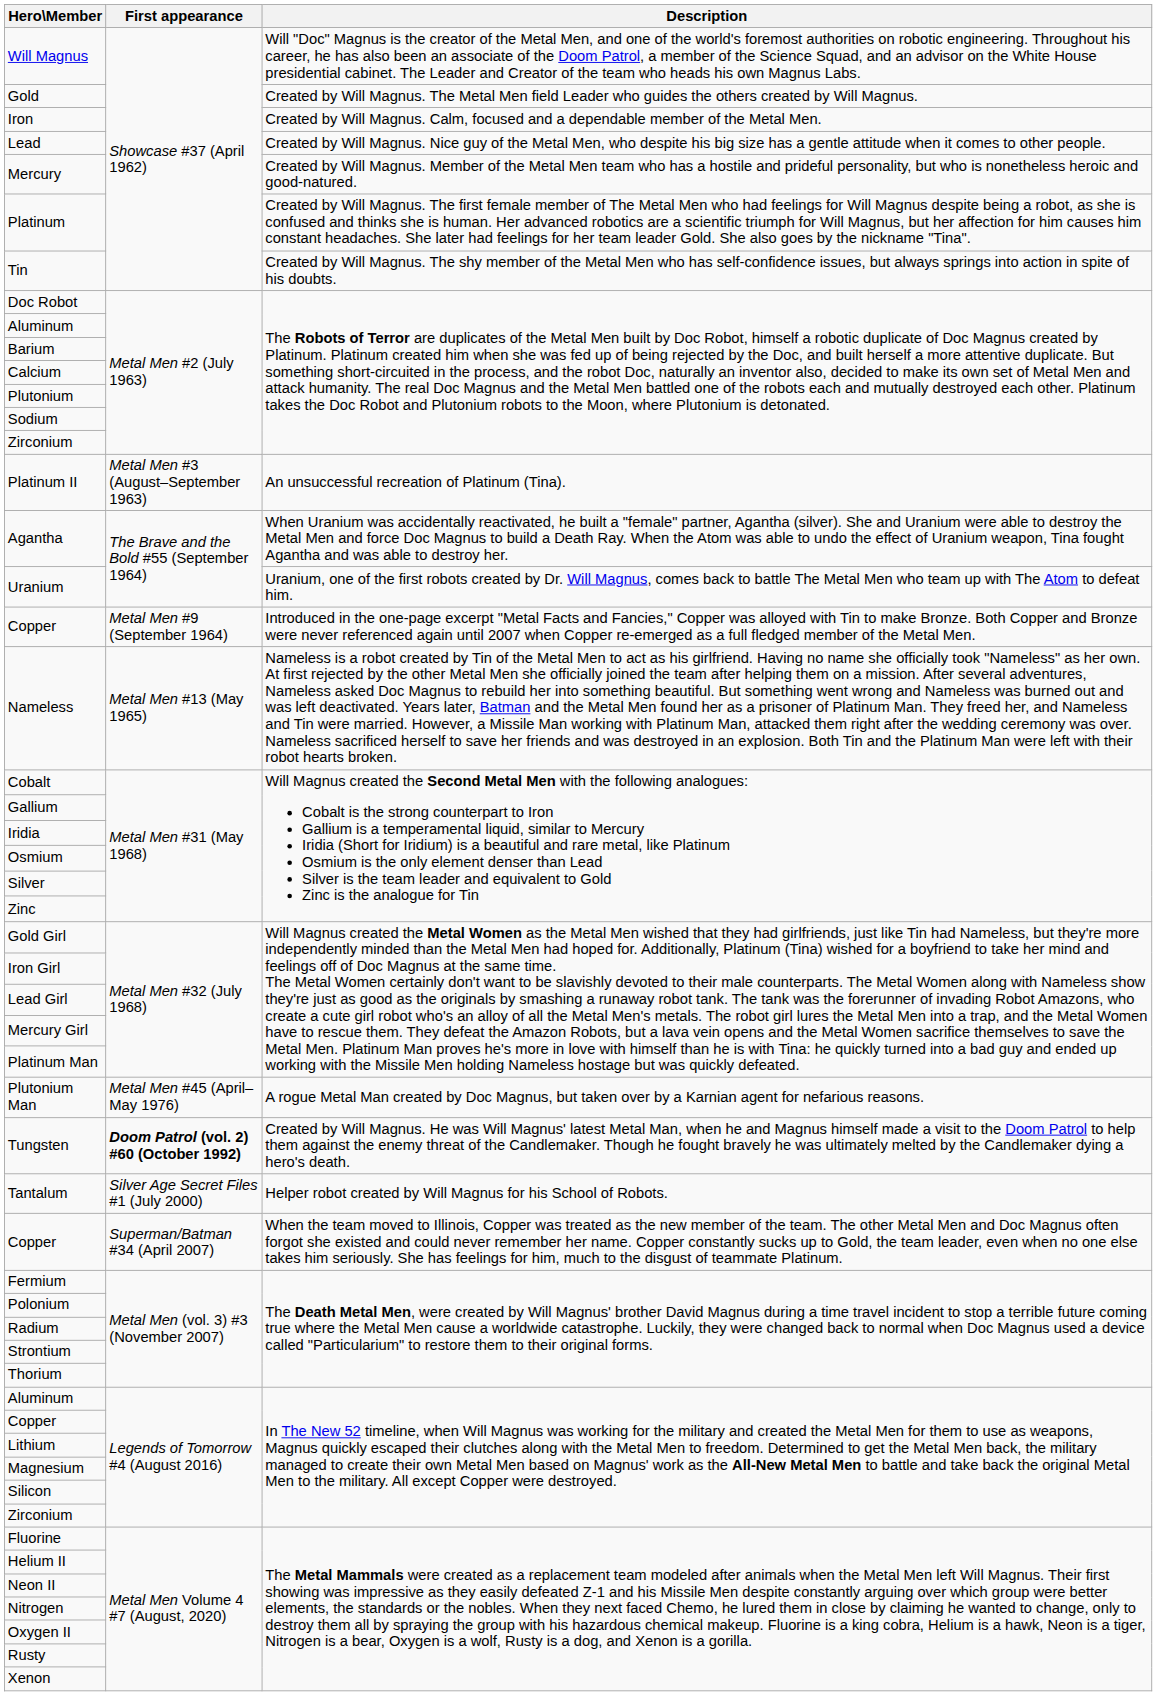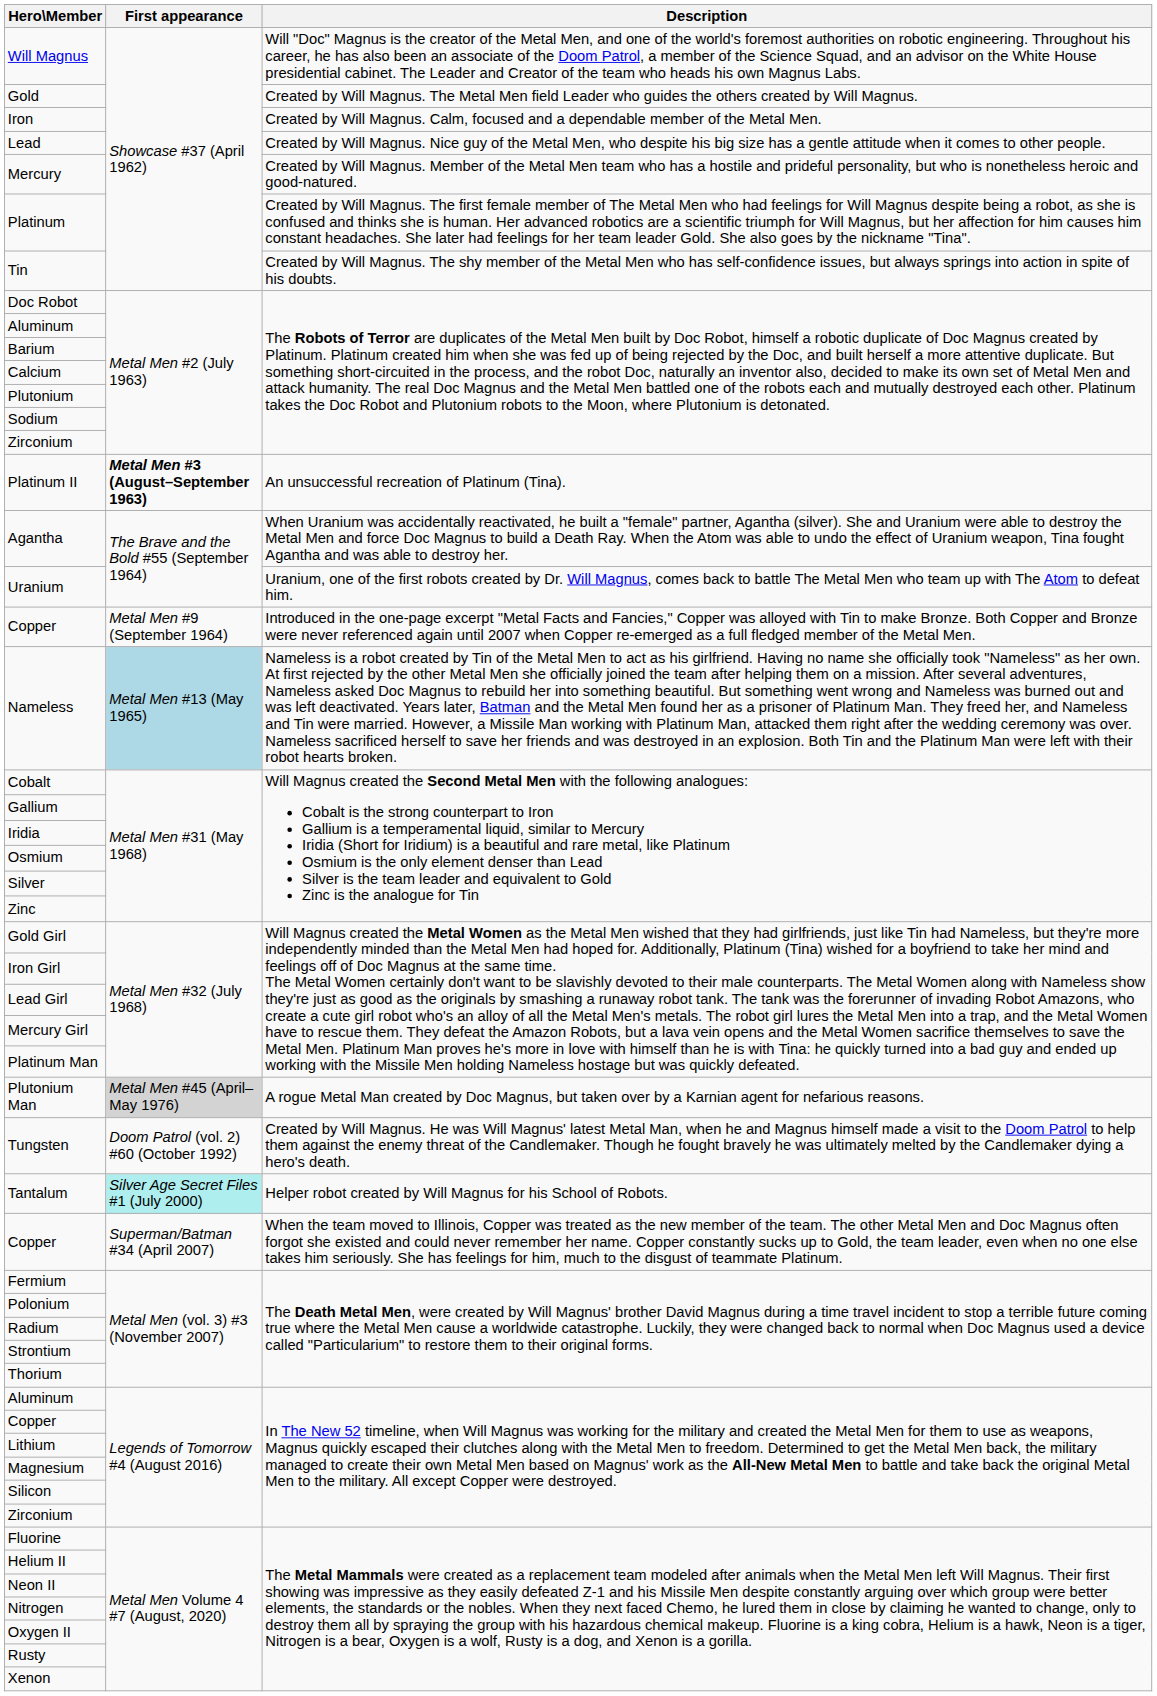(175, 482) normal -> (179, 482) bold
(176, 708) no background -> (176, 708) lightblue background
(181, 1097) no background -> (181, 1097) lightgrey background
(179, 1145) bold -> (175, 1145) normal
(183, 1193) no background -> (183, 1193) paleturquoise background
